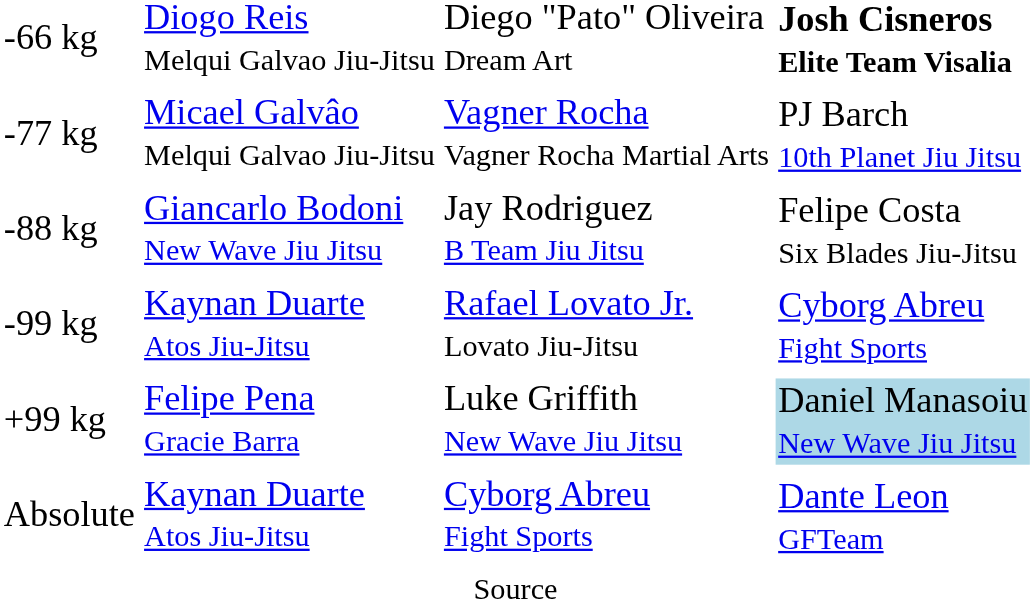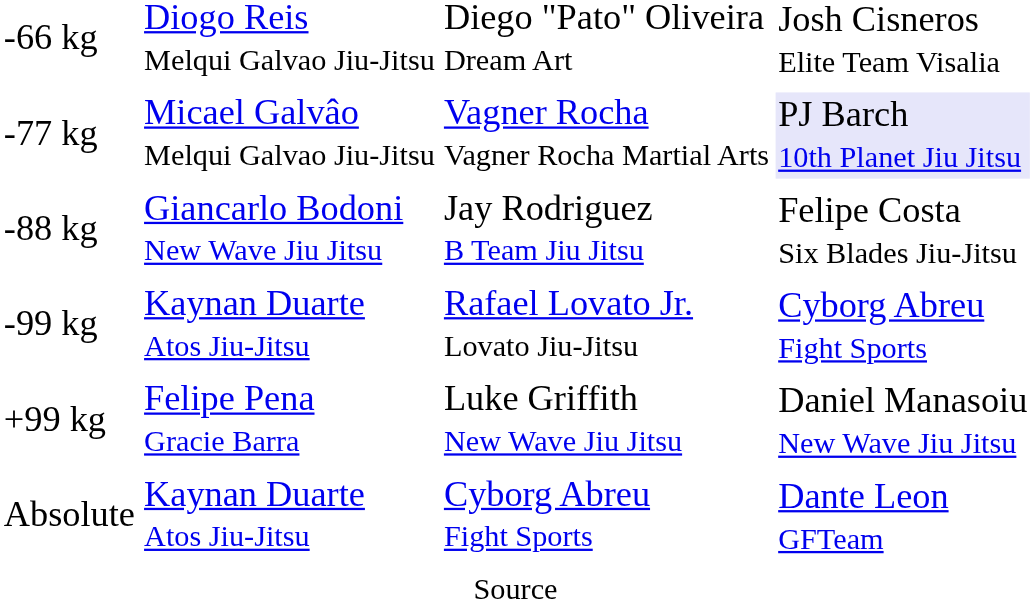(895, 39) bold -> (889, 39) normal
(900, 134) no background -> (900, 134) lavender background
(903, 420) lightblue background -> (903, 420) no background
